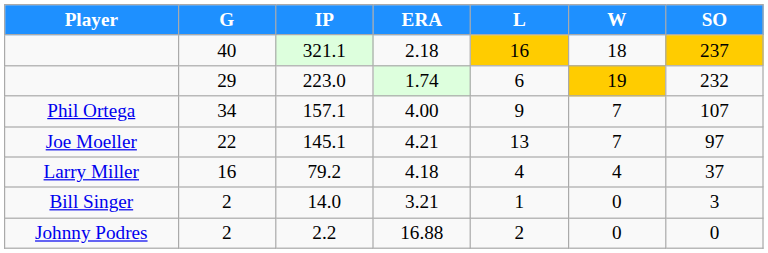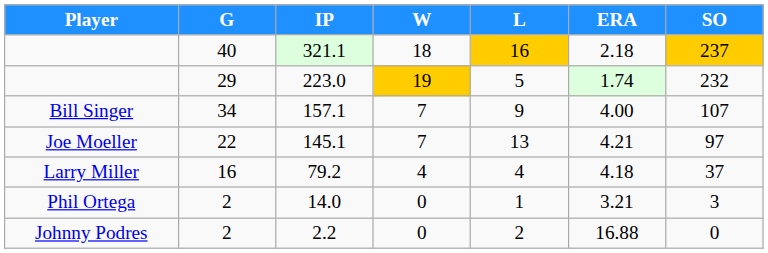columns swapped: (617, 19) <-> (422, 19)
(519, 80) 6 -> (519, 80) 5
(91, 111) Phil Ortega -> (91, 111) Bill Singer
(91, 202) Bill Singer -> (91, 202) Phil Ortega
